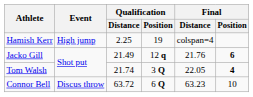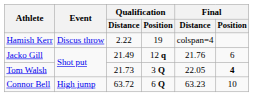(76, 40) High jump -> (81, 40) Discus throw
(124, 40) 2.25 -> (124, 40) 2.22
(232, 55) bold -> (232, 55) normal
(124, 70) 21.74 -> (124, 70) 21.73
(81, 85) Discus throw -> (76, 85) High jump
